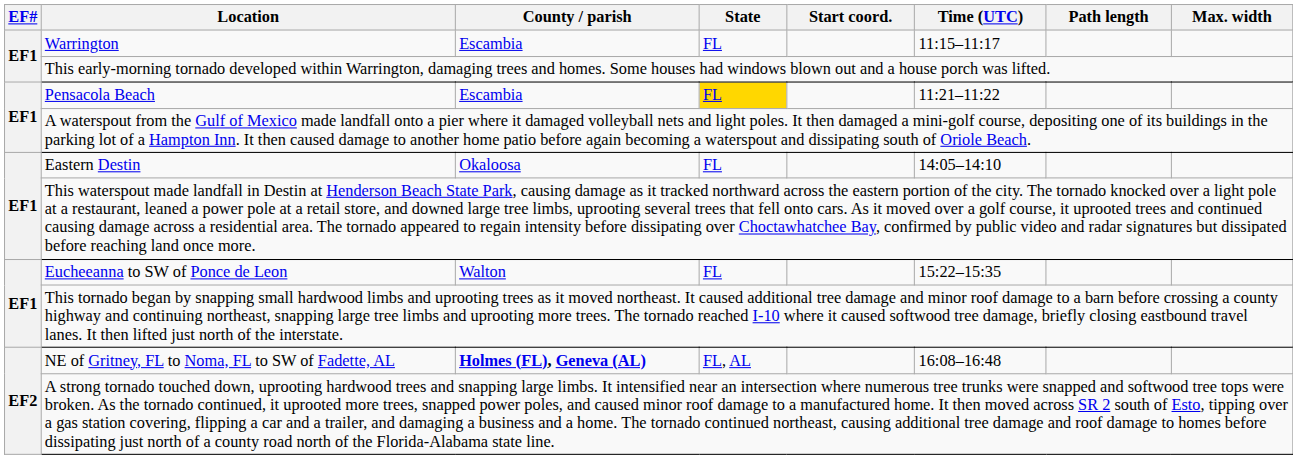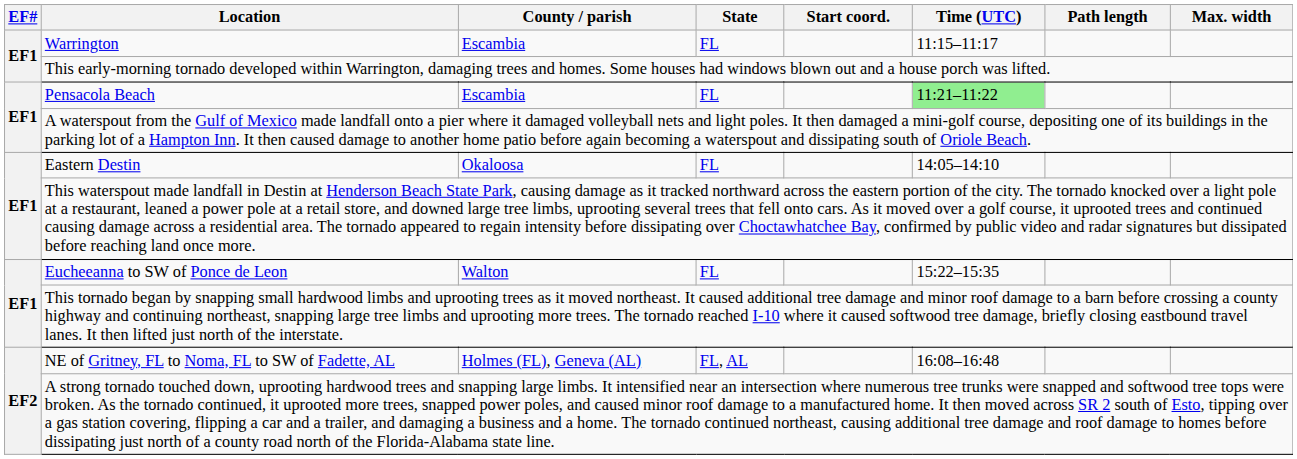(712, 95) gold background -> (709, 95) no background
(959, 95) no background -> (957, 95) lightgreen background
(553, 360) bold -> (551, 360) normal
